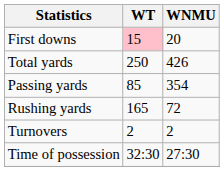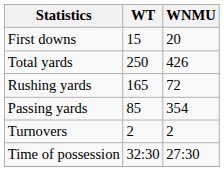(134, 39) pink background -> (134, 39) no background
rows swapped: (50, 108) <-> (48, 85)
